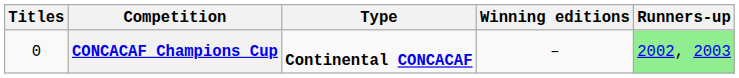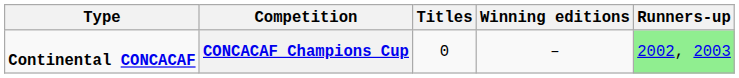columns swapped: (379, 17) <-> (36, 17)
